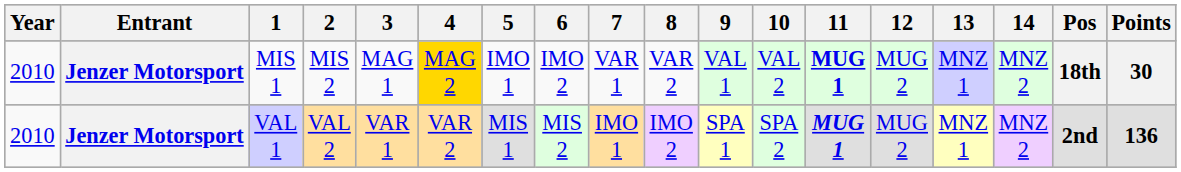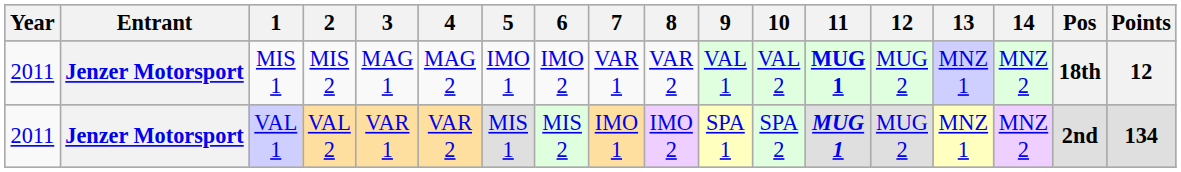(32, 72) 2010 -> (32, 72) 2011
(450, 72) gold background -> (450, 72) no background
(1141, 72) 30 -> (1141, 72) 12
(32, 135) 2010 -> (32, 135) 2011
(1141, 135) 136 -> (1141, 135) 134
